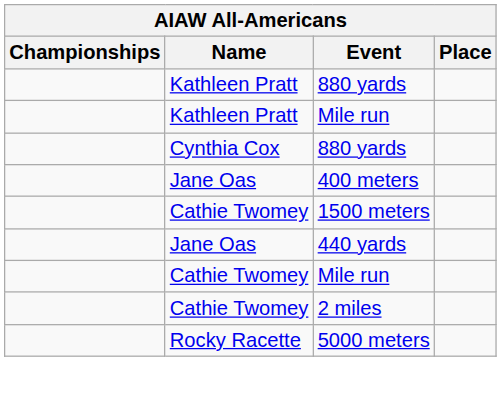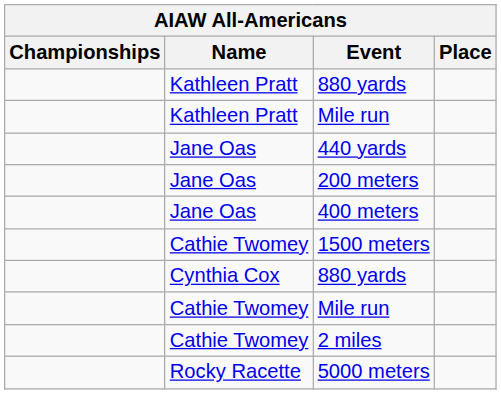rows swapped: (213, 244) <-> (225, 148)
+ row: (213, 180)
